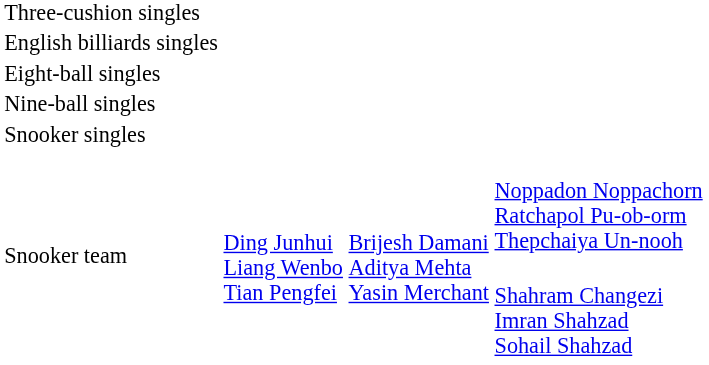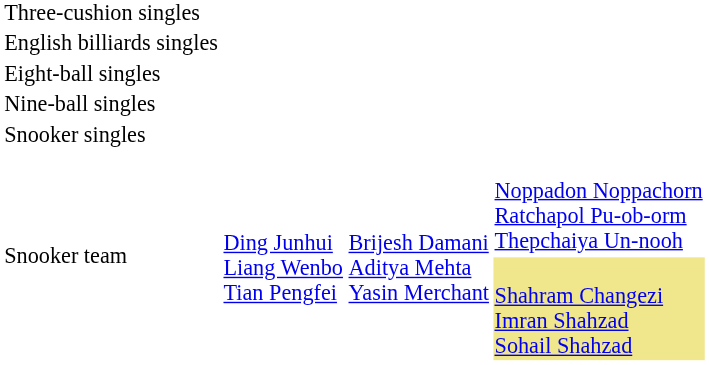(579, 321) no background -> (579, 321) khaki background
